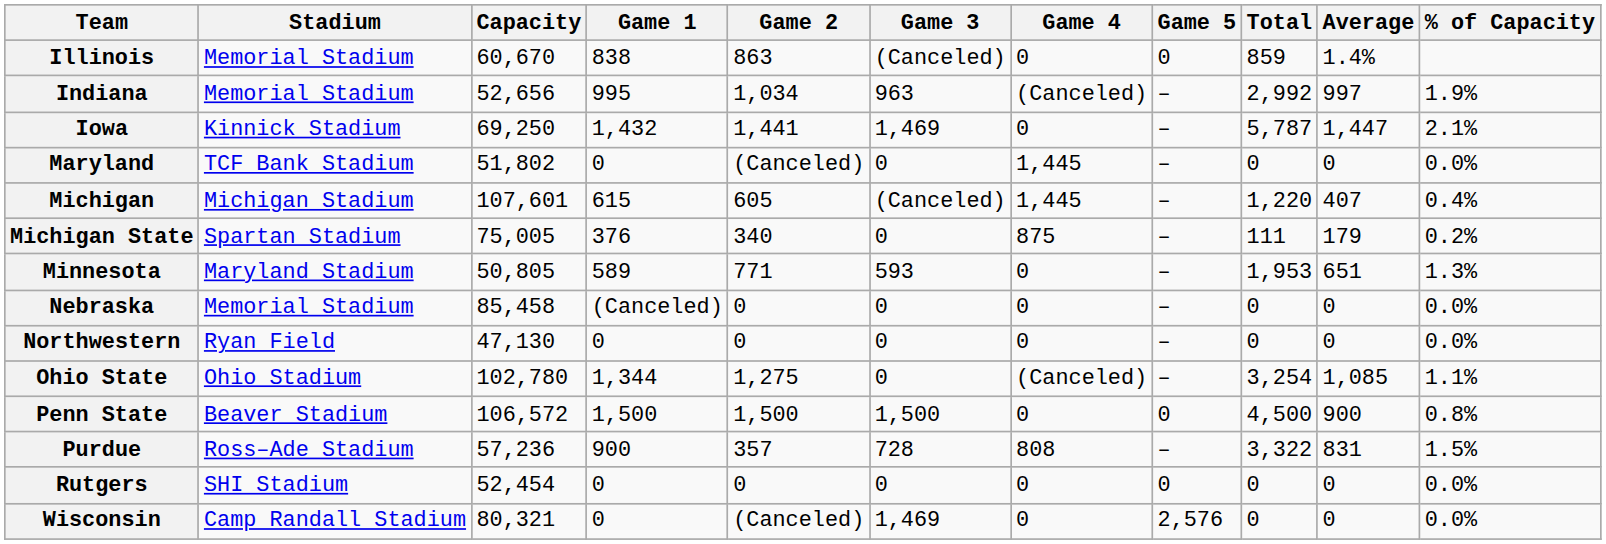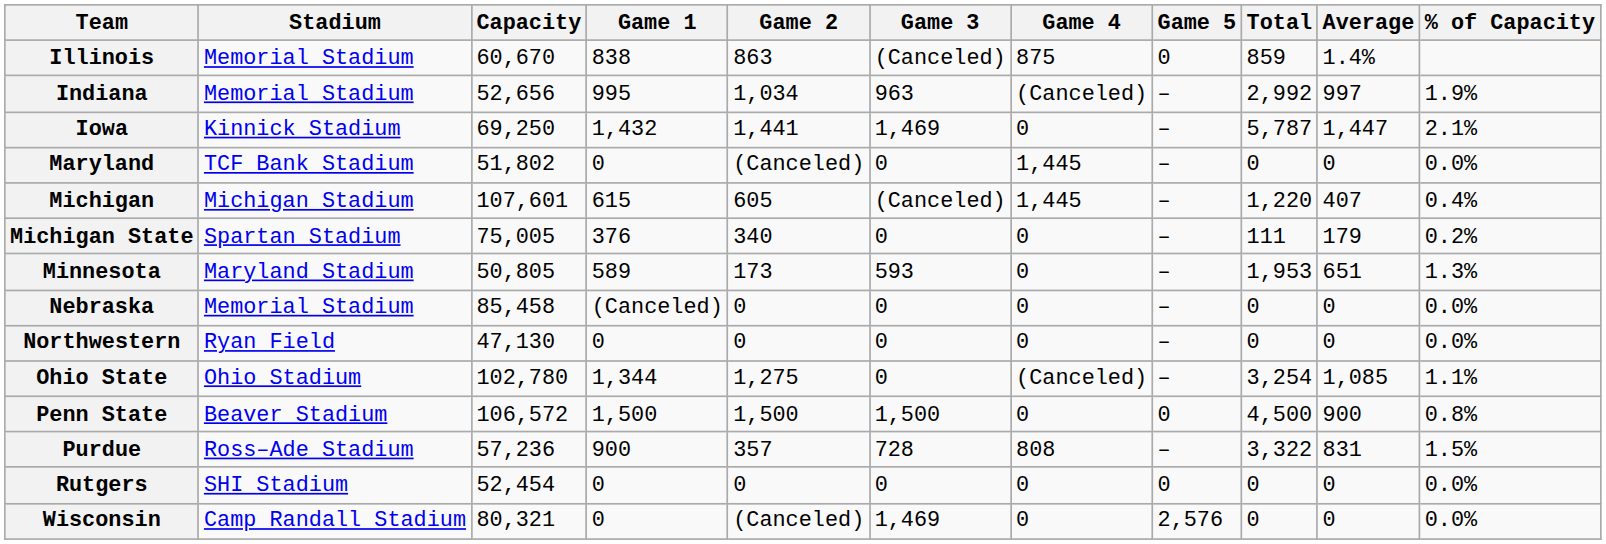(1023, 58) 0 -> (1036, 58) 875
(1036, 236) 875 -> (1023, 236) 0
(753, 272) 771 -> (753, 272) 173
